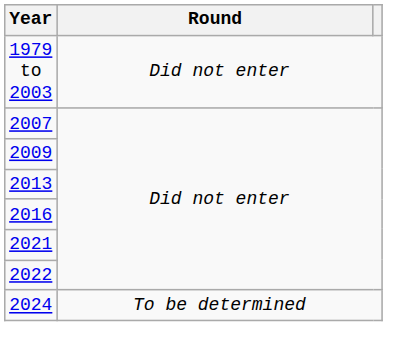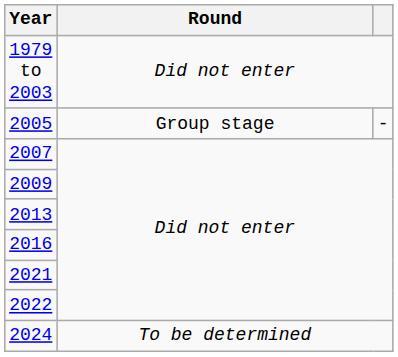+ row: (31, 123)
